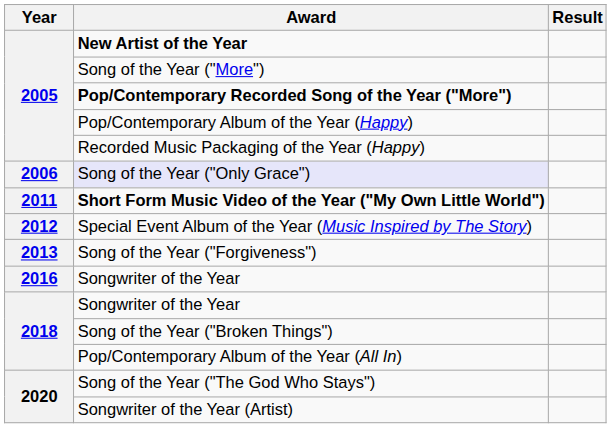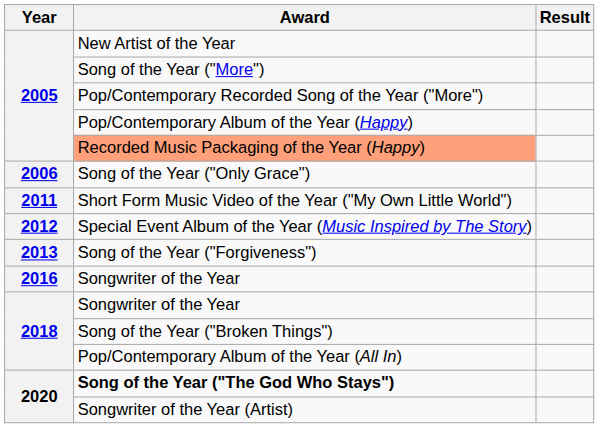(162, 43) bold -> (156, 43) normal
(295, 95) bold -> (281, 95) normal
(251, 148) no background -> (251, 148) lightsalmon background
(194, 174) lavender background -> (194, 174) no background
(311, 200) bold -> (295, 200) normal
(226, 383) normal -> (236, 383) bold
